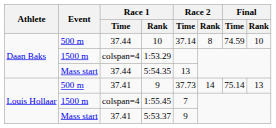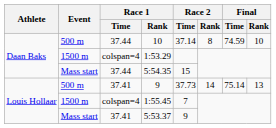(186, 71) 13 -> (186, 71) 15
